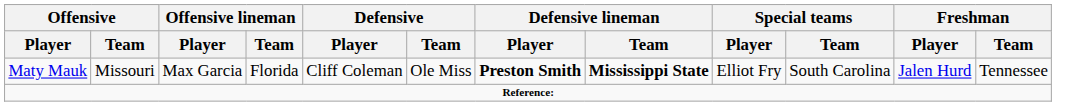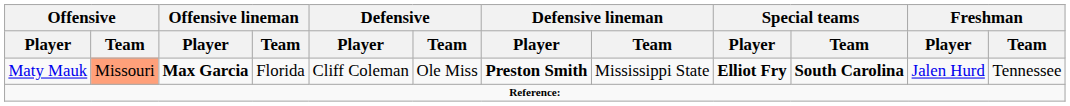(125, 71) no background -> (125, 71) lightsalmon background
(202, 71) normal -> (206, 71) bold
(649, 71) bold -> (652, 71) normal
(749, 71) normal -> (752, 71) bold
(840, 71) normal -> (849, 71) bold
